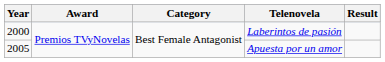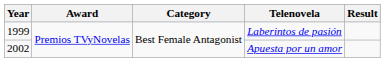(18, 31) 2000 -> (18, 31) 1999
(18, 48) 2005 -> (18, 48) 2002
